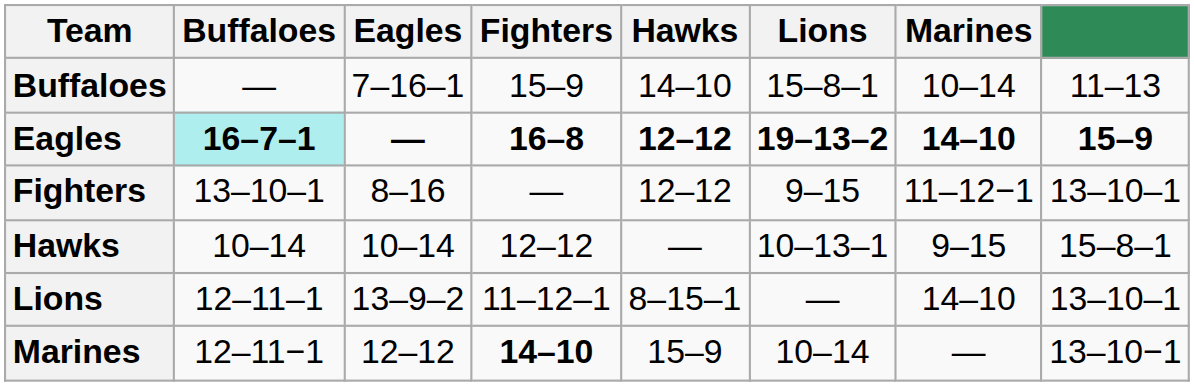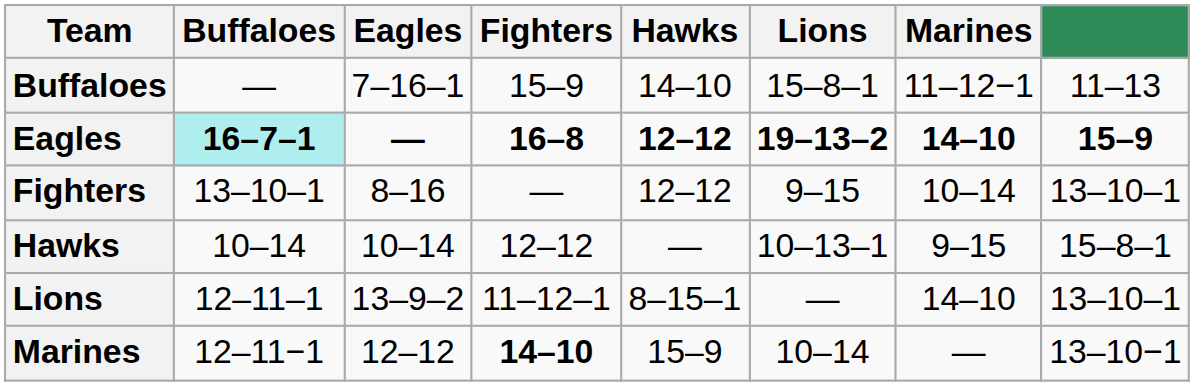(969, 84) 10–14 -> (969, 84) 11–12−1
(969, 191) 11–12−1 -> (969, 191) 10–14
